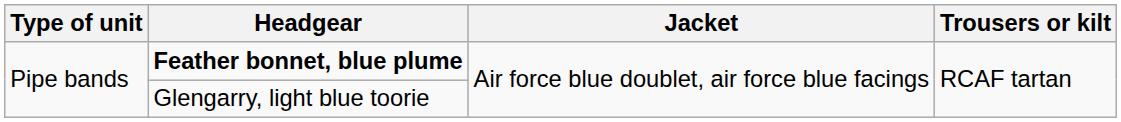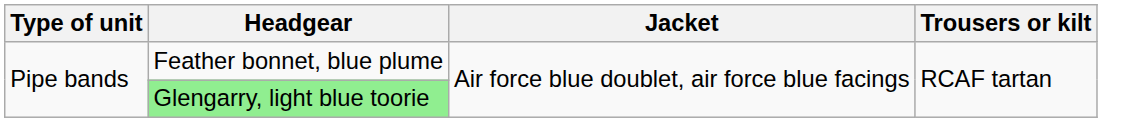(308, 60) bold -> (298, 60) normal
(292, 98) no background -> (292, 98) lightgreen background
